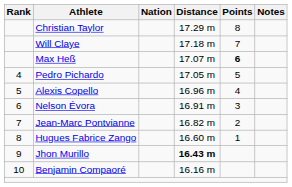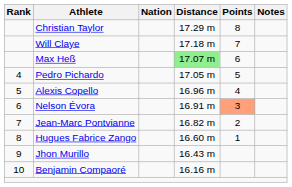(197, 59) no background -> (197, 59) lightgreen background
(237, 59) bold -> (237, 59) normal
(237, 106) no background -> (237, 106) lightsalmon background
(197, 153) bold -> (197, 153) normal
